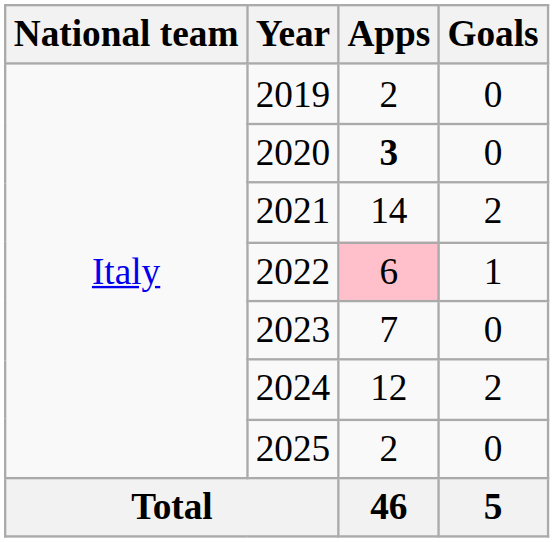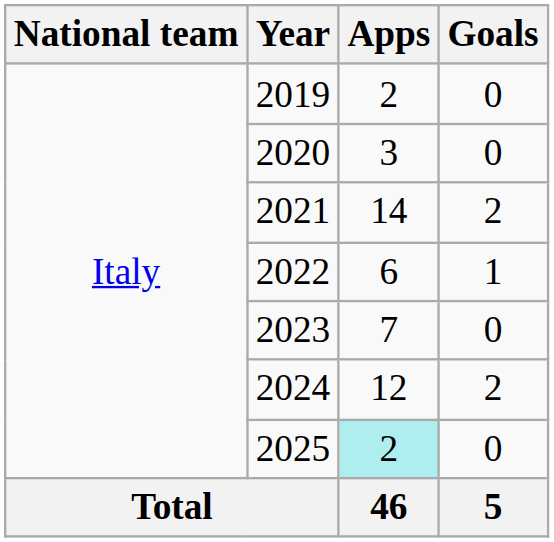(389, 152) bold -> (389, 152) normal
(389, 270) pink background -> (389, 270) no background
(389, 447) no background -> (389, 447) paleturquoise background
